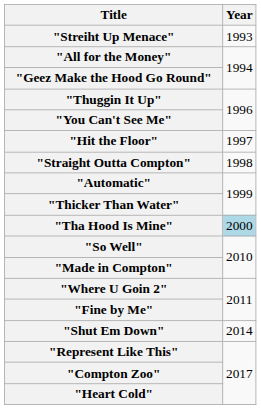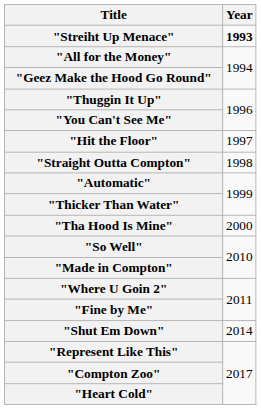(239, 36) normal -> (239, 36) bold
(239, 225) lightblue background -> (239, 225) no background
